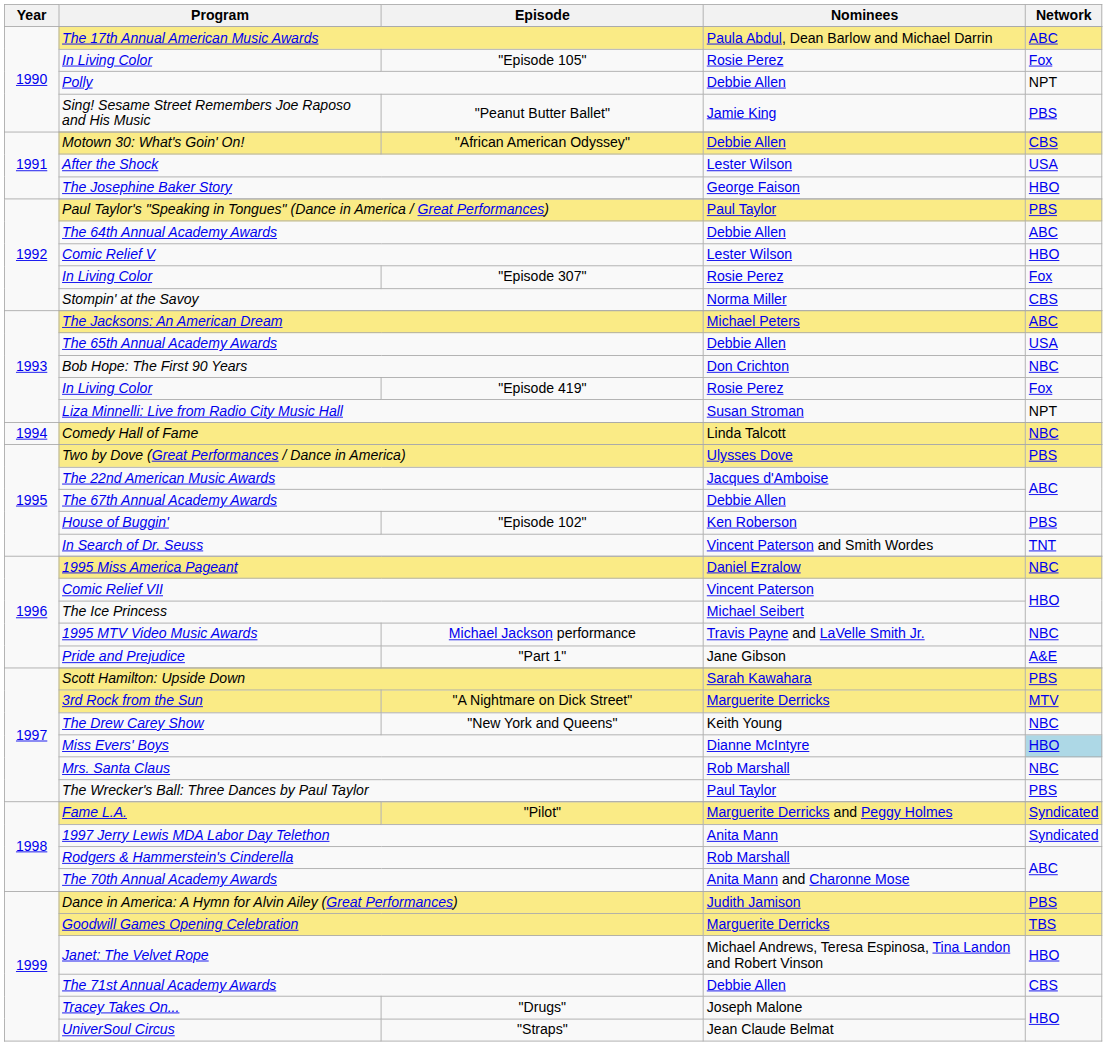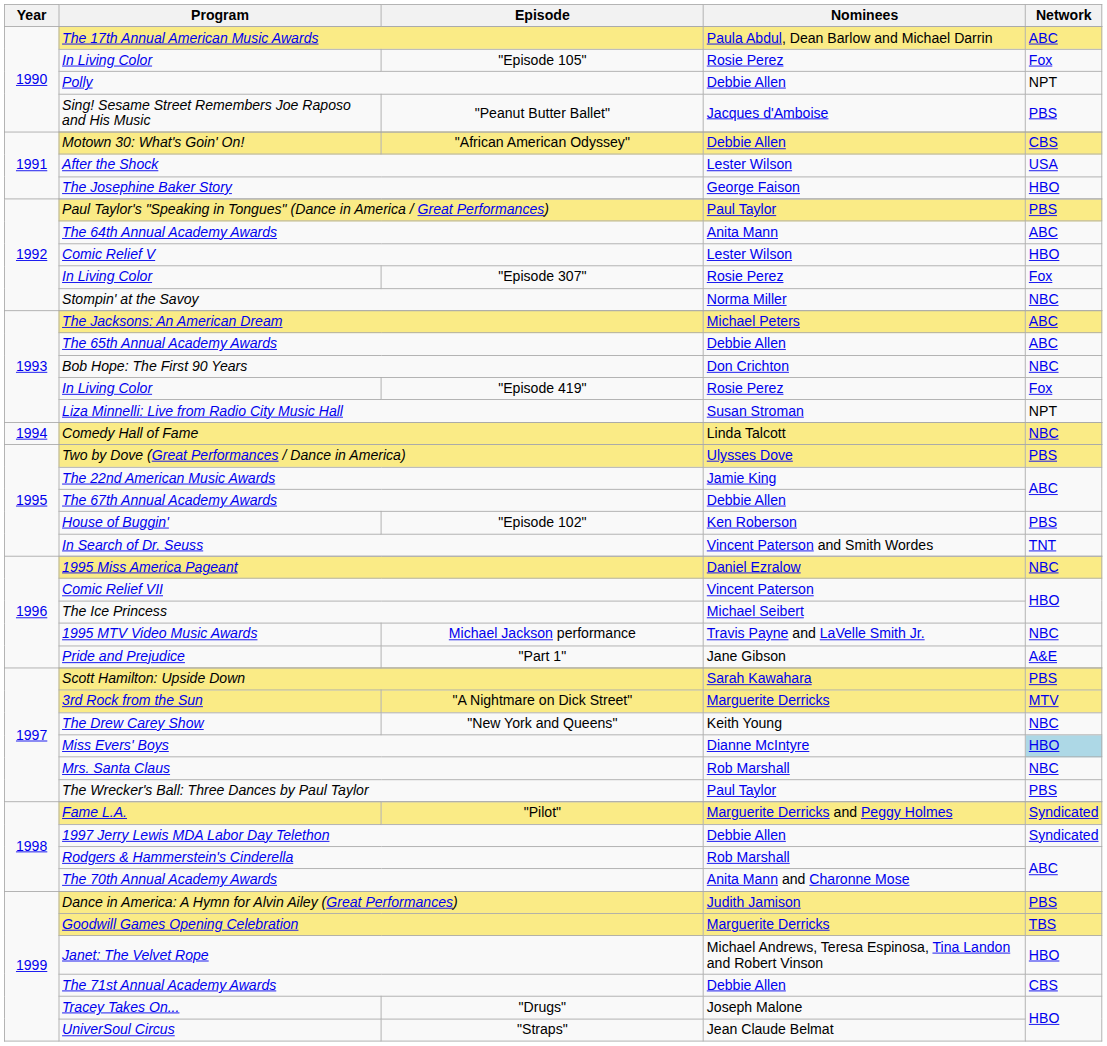(742, 112) Jamie King -> (768, 112) Jacques d'Amboise
(746, 232) Debbie Allen -> (742, 232) Anita Mann
(1043, 299) CBS -> (1044, 299) NBC
(1043, 344) USA -> (1043, 344) ABC
(768, 478) Jacques d'Amboise -> (742, 478) Jamie King
(742, 835) Anita Mann -> (746, 835) Debbie Allen
